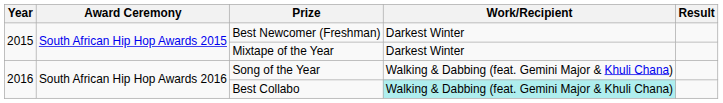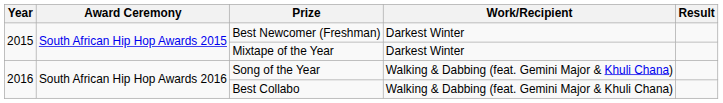(529, 88) paleturquoise background -> (529, 88) no background
